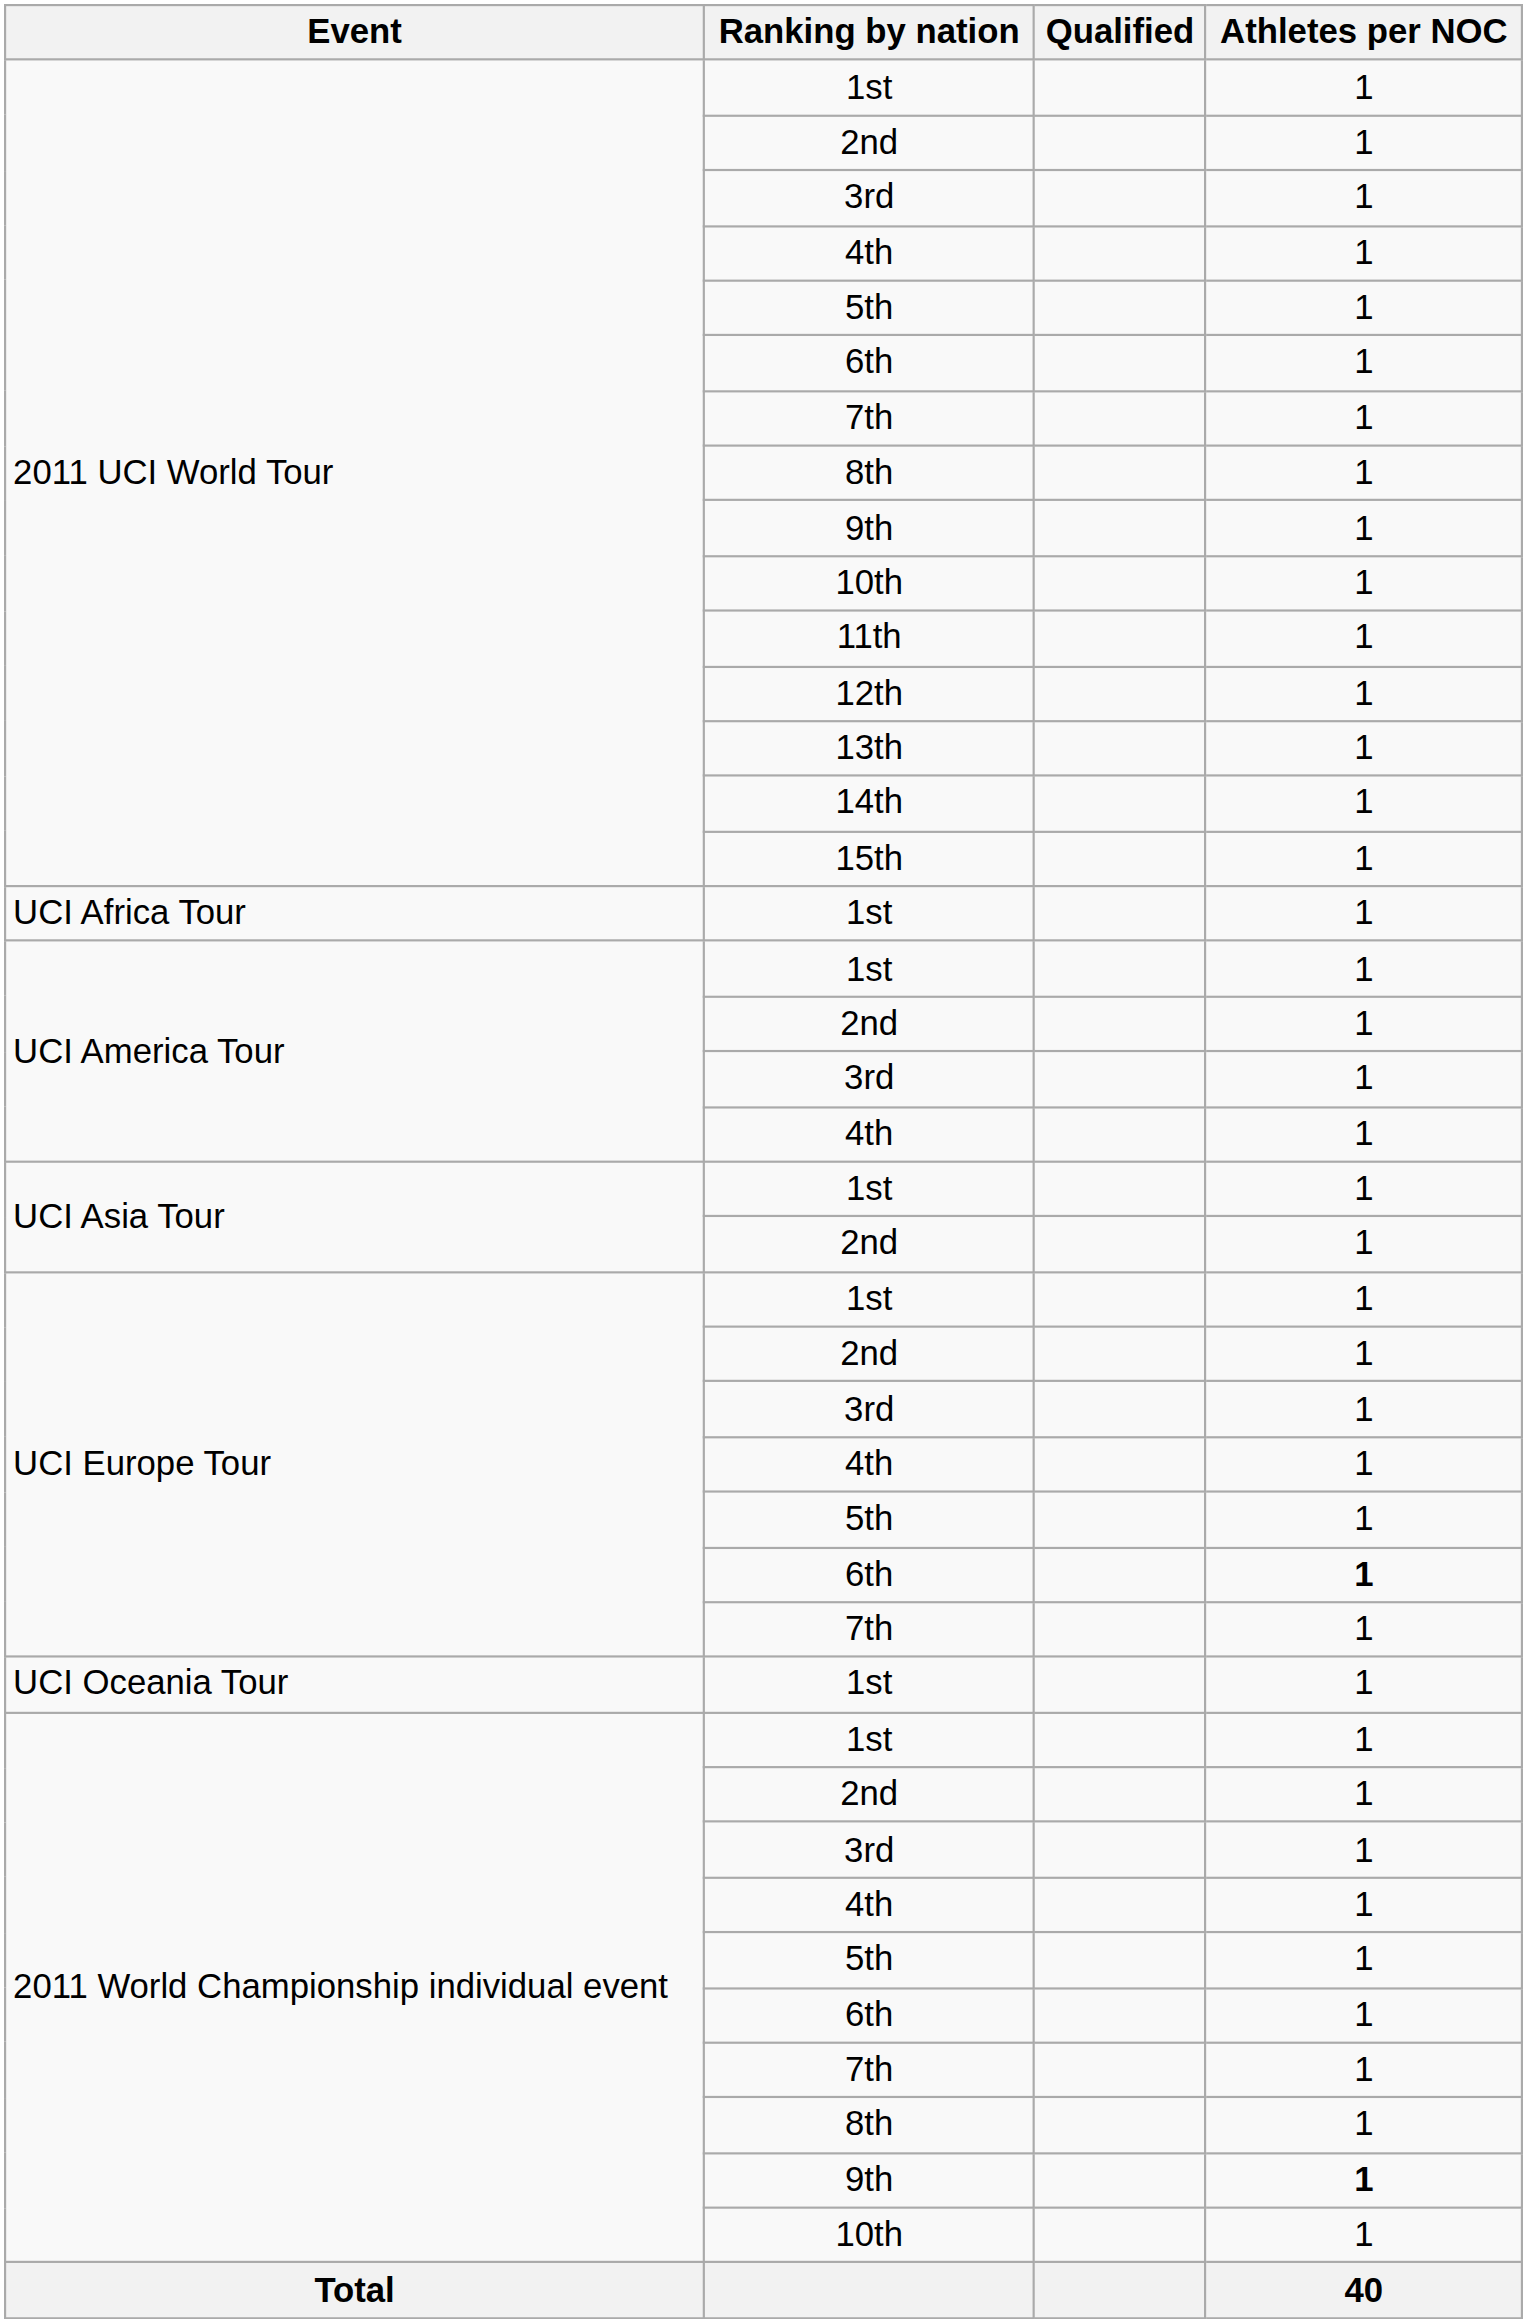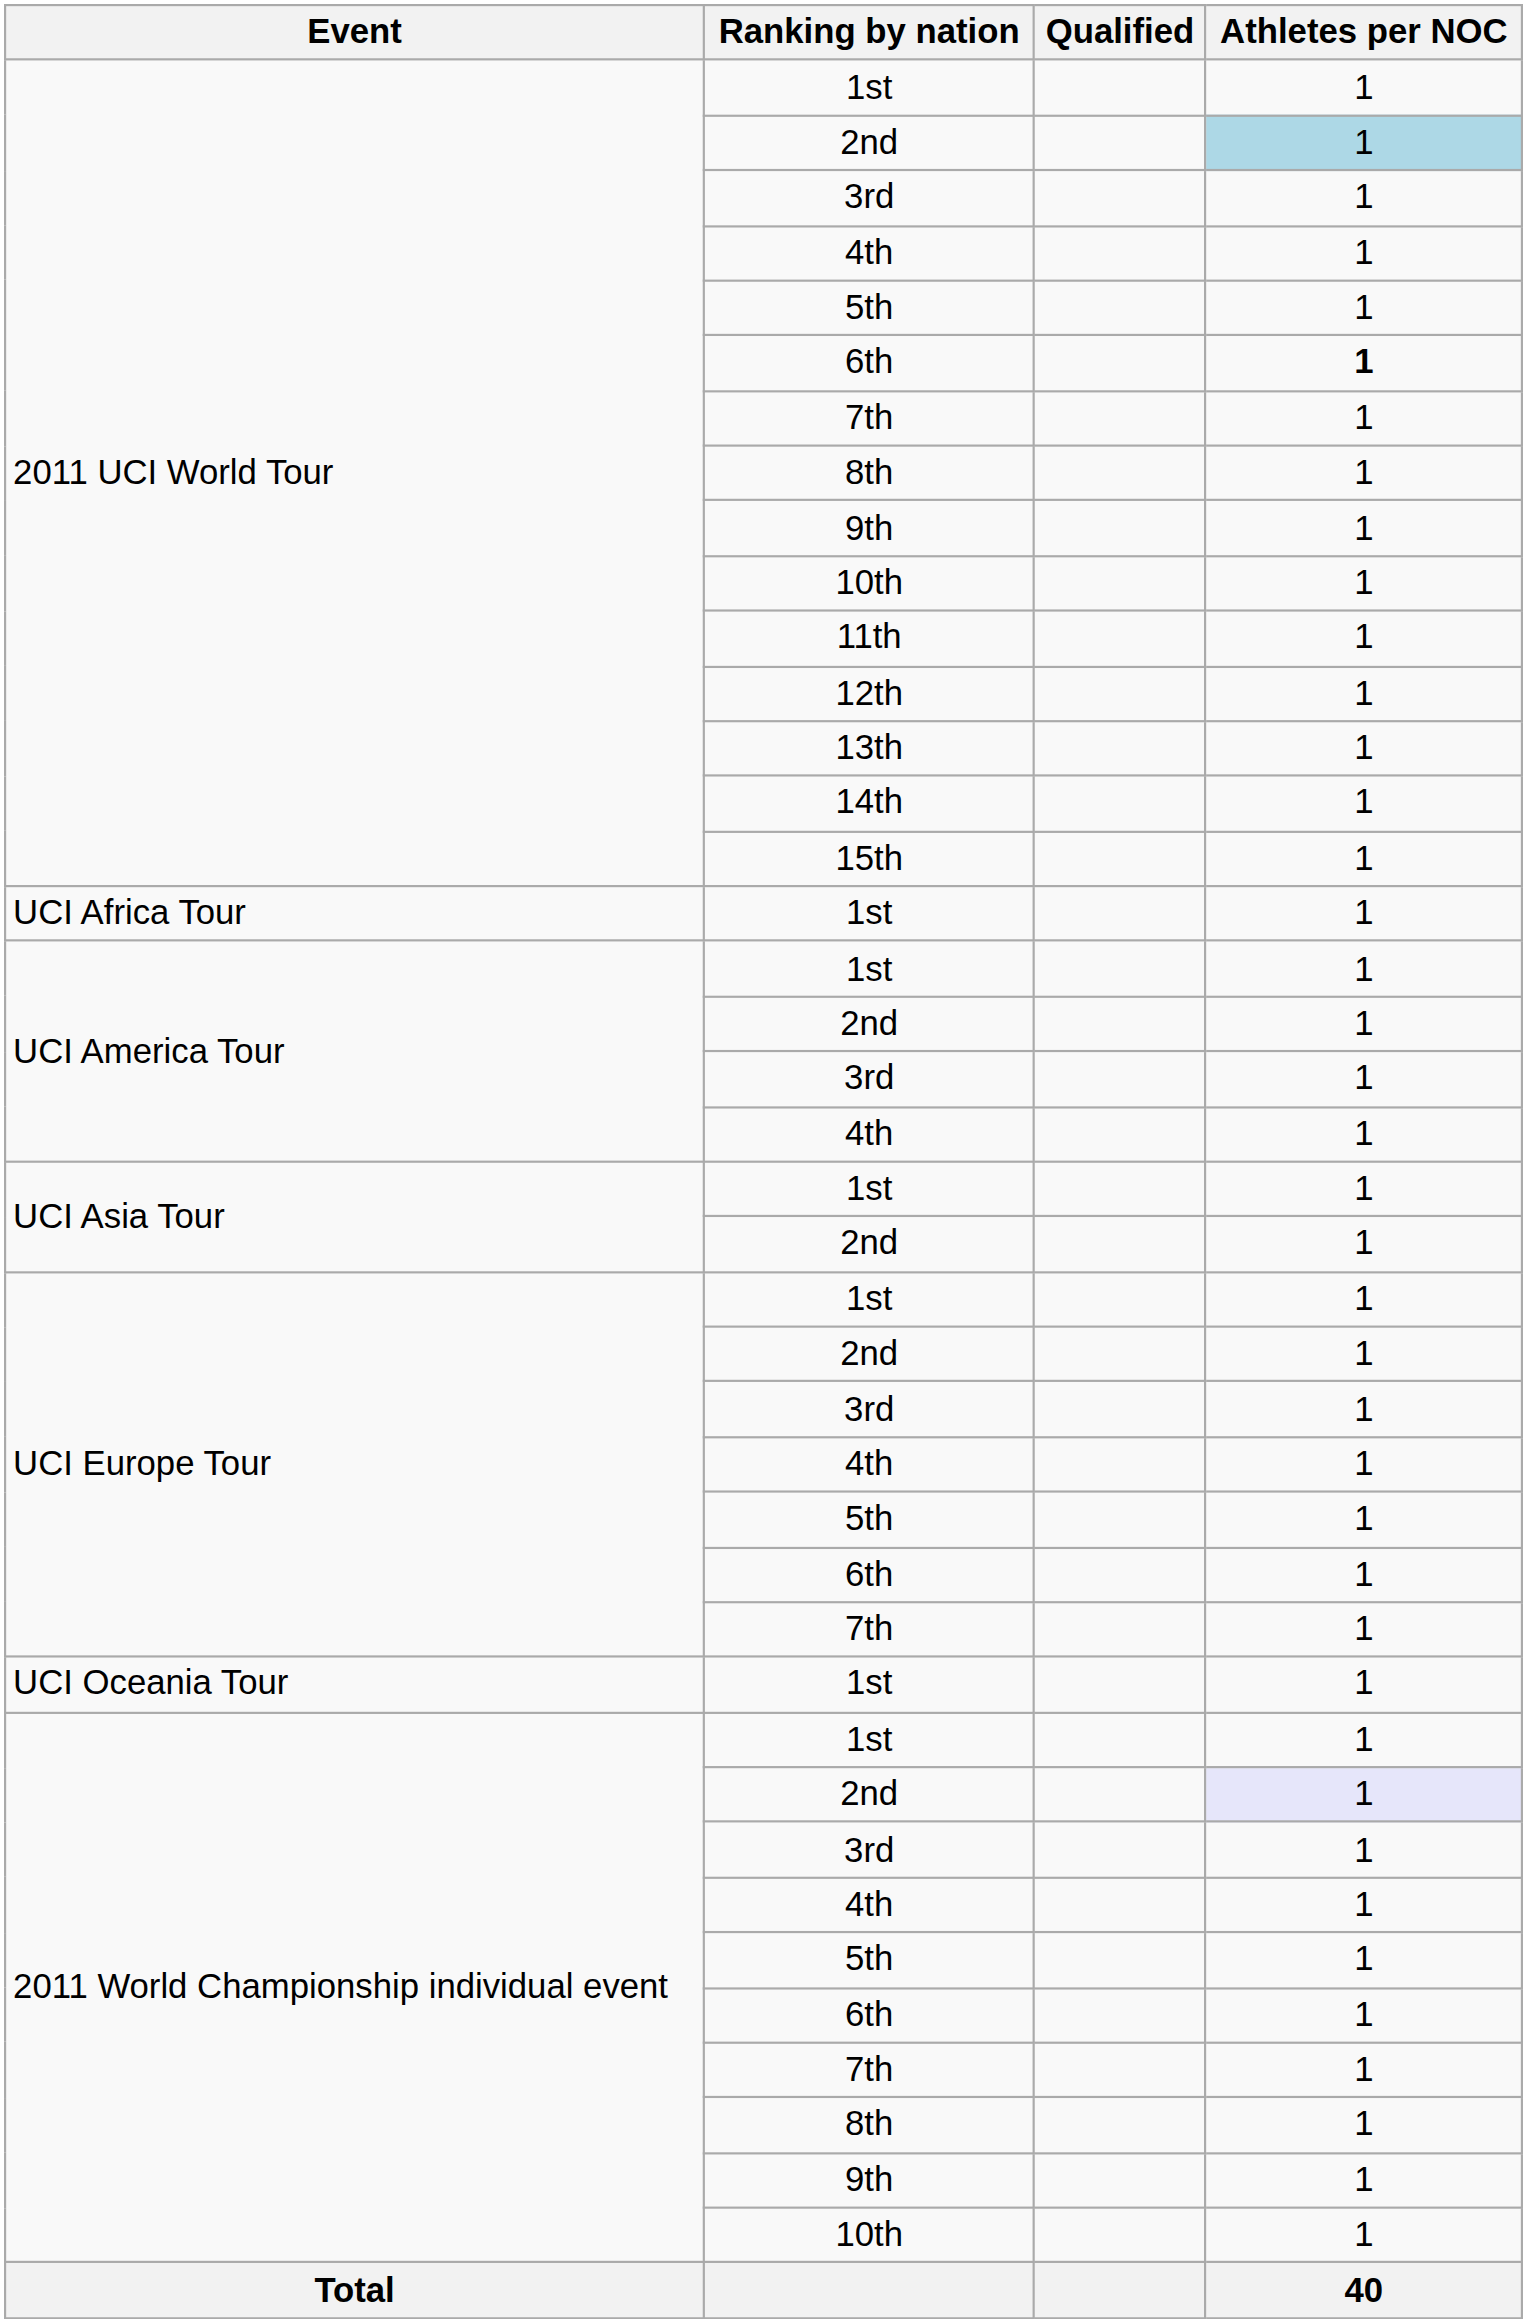(1364, 142) no background -> (1364, 142) lightblue background
(1364, 362) normal -> (1364, 362) bold
(1364, 1573) bold -> (1364, 1573) normal
(1364, 1794) no background -> (1364, 1794) lavender background
(1364, 2179) bold -> (1364, 2179) normal
